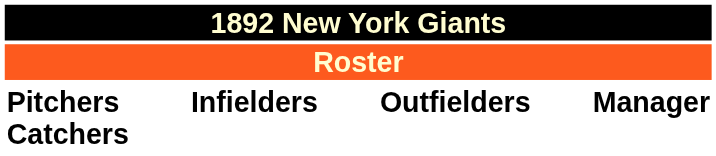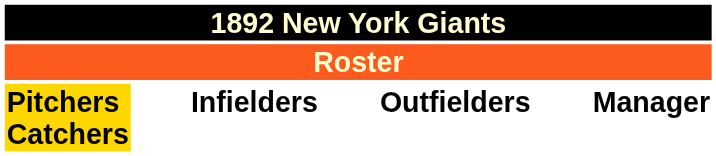(68, 118) no background -> (68, 118) gold background
